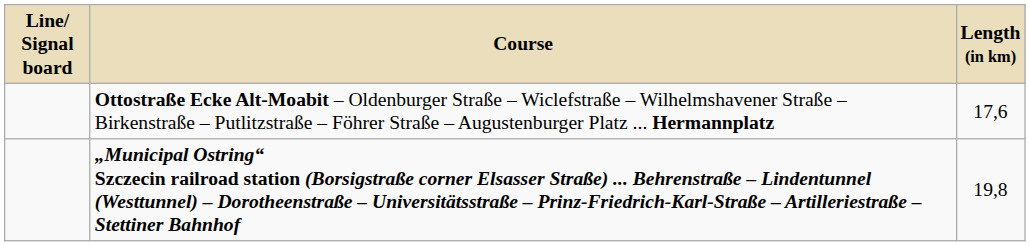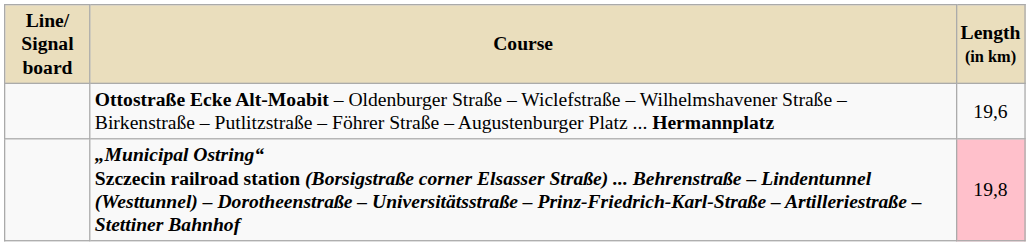(991, 111) 17,6 -> (991, 111) 19,6
(991, 190) no background -> (991, 190) pink background
